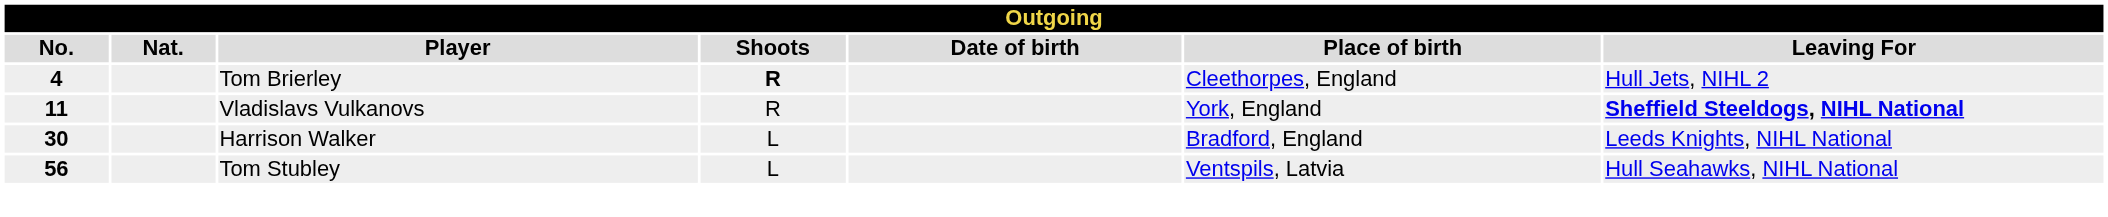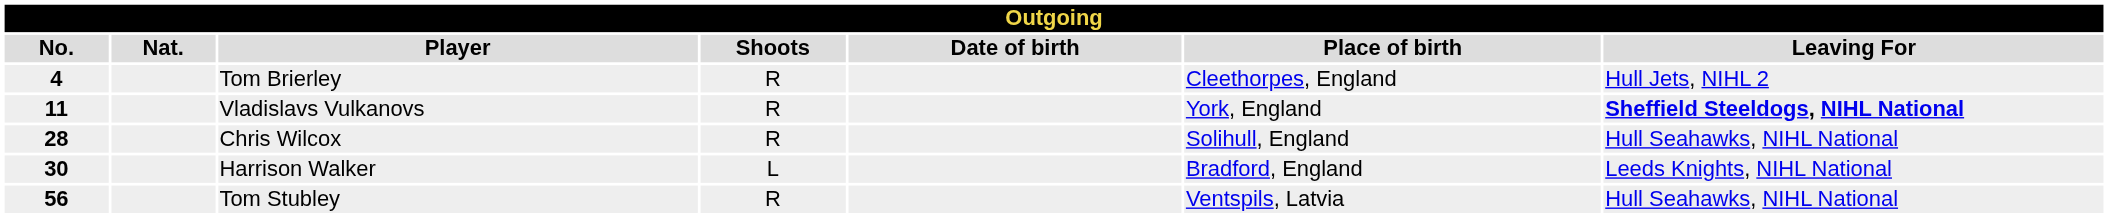(773, 78) bold -> (773, 78) normal
+ row: (280, 138)
(773, 168) L -> (773, 199) R
